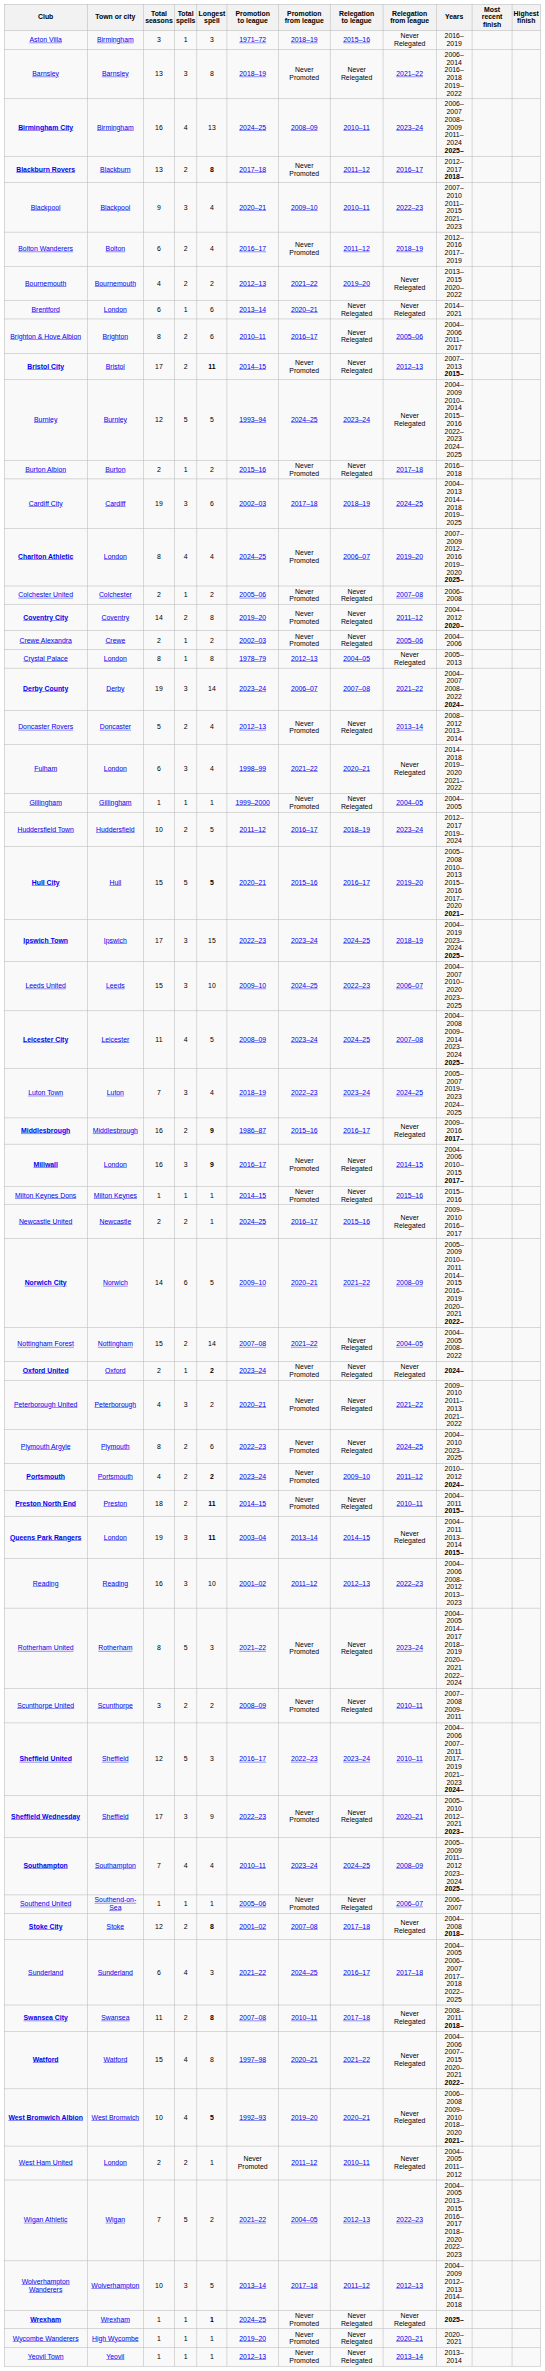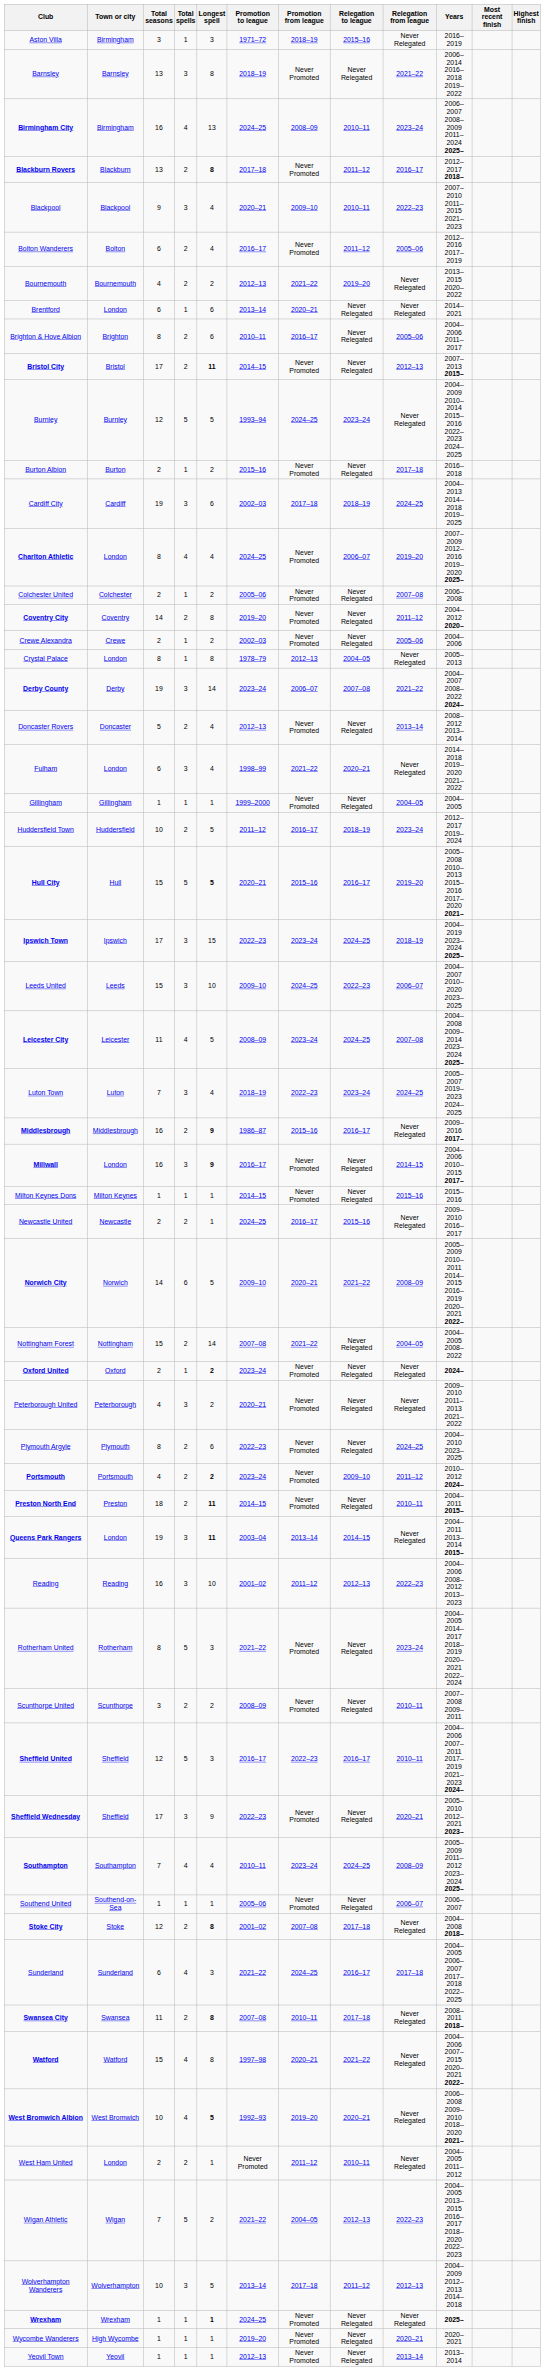(410, 249) 2018–19 -> (410, 249) 2005–06
(410, 1405) 2021–22 -> (410, 1405) Never Relegated
(357, 1759) 2023–24 -> (357, 1759) 2016–17
